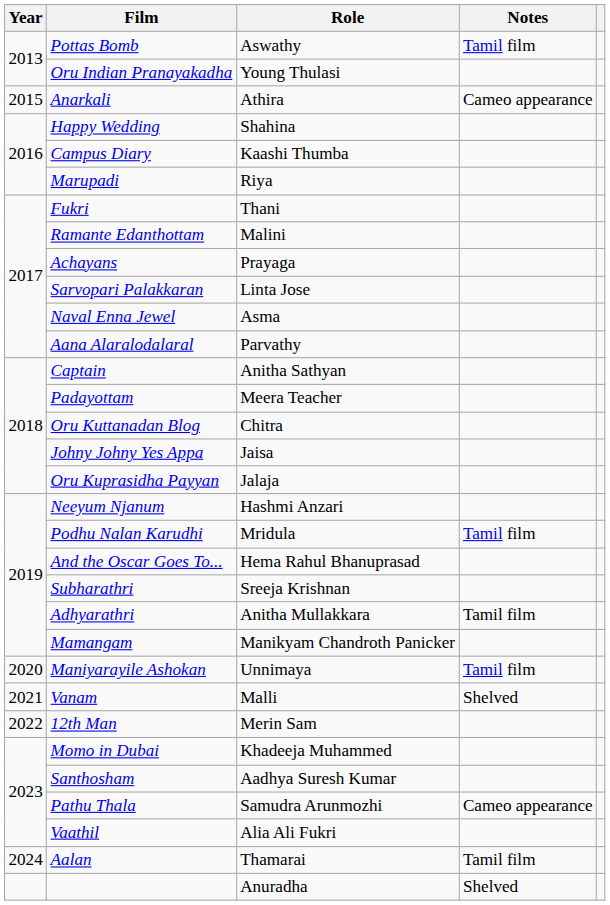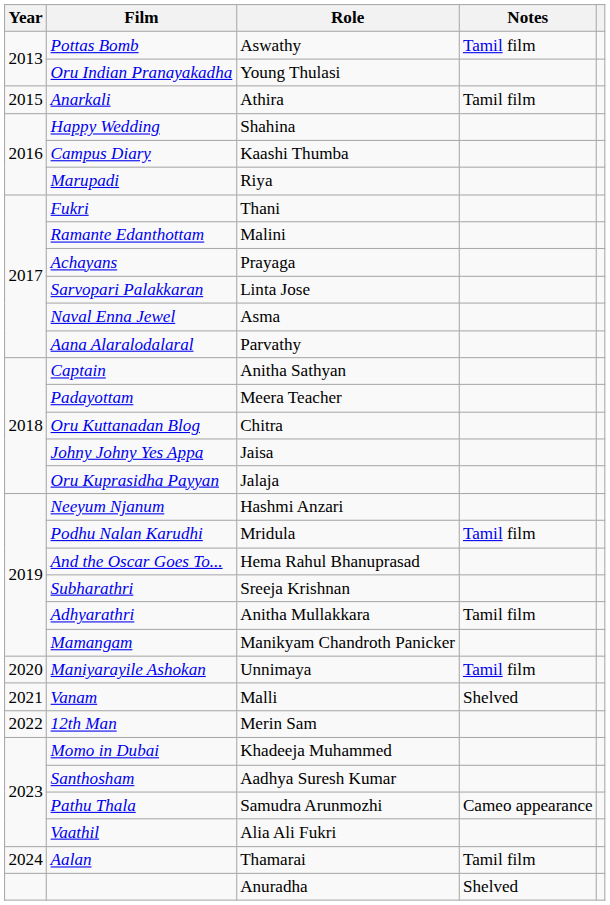(528, 99) Cameo appearance -> (499, 99) Tamil film
